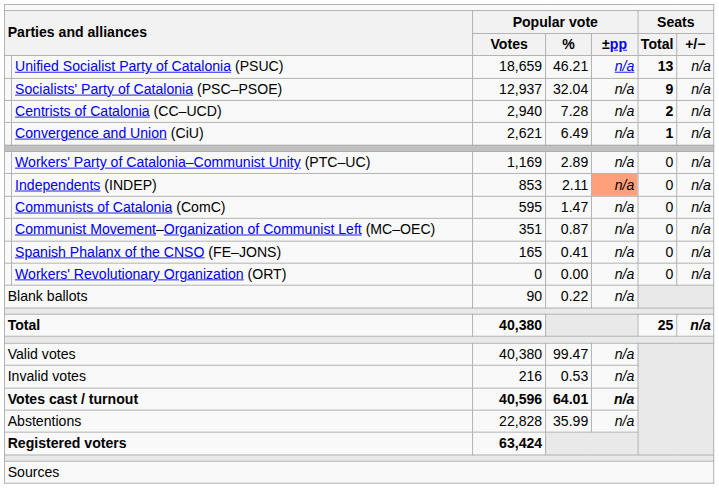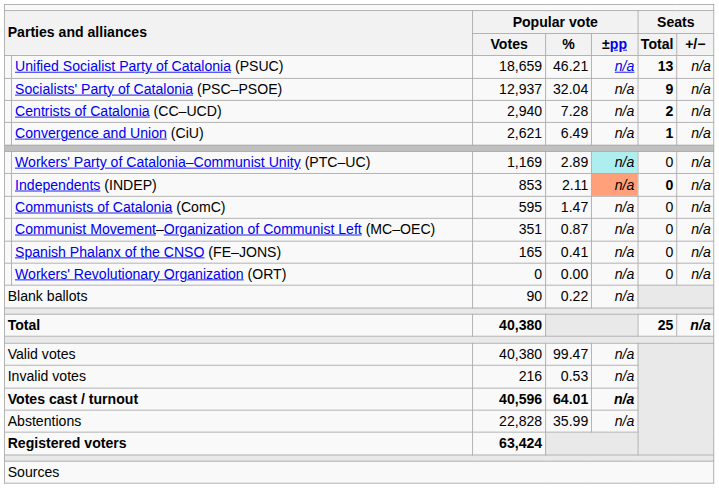(625, 162) no background -> (625, 162) paleturquoise background
(670, 184) normal -> (670, 184) bold
